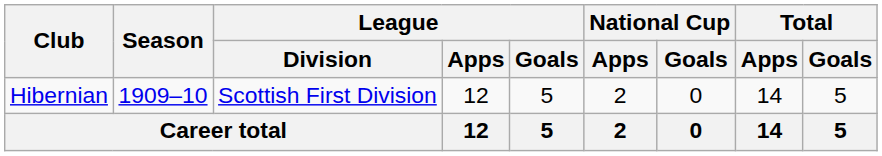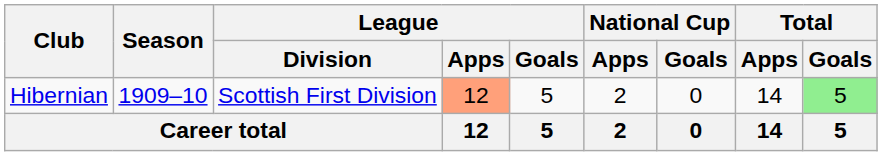(476, 95) no background -> (476, 95) lightsalmon background
(840, 95) no background -> (840, 95) lightgreen background
